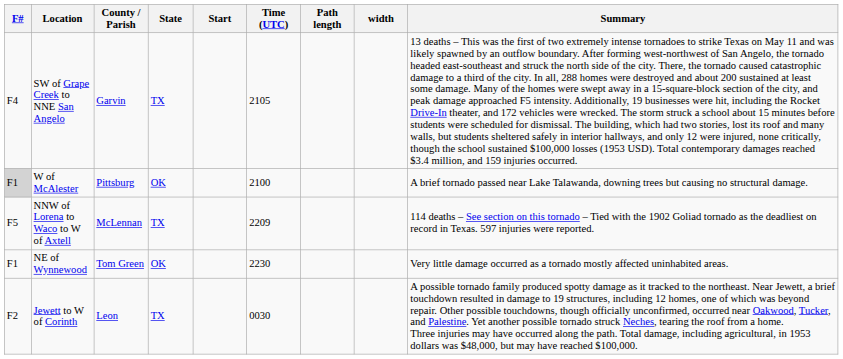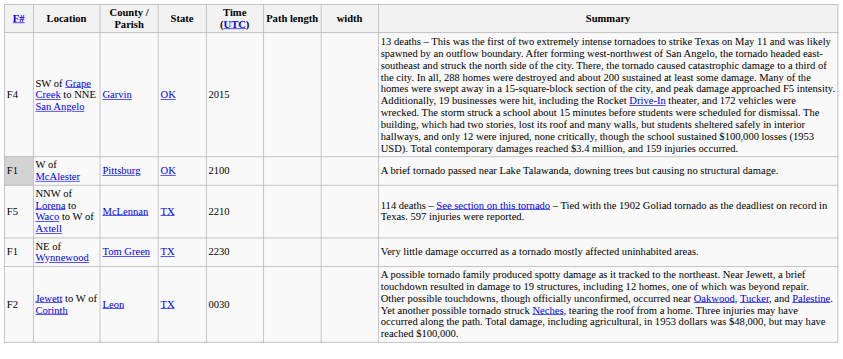- column: (220, 18)
(158, 100) TX -> (168, 94) OK
(260, 100) 2105 -> (219, 94) 2015
(260, 223) 2209 -> (219, 211) 2210
(158, 264) OK -> (168, 252) TX
